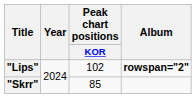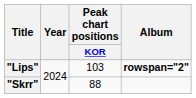(95, 68) 102 -> (95, 68) 103
(95, 85) 85 -> (95, 85) 88
